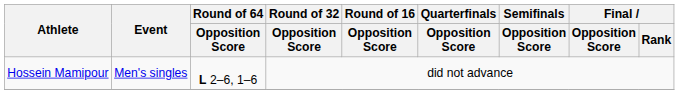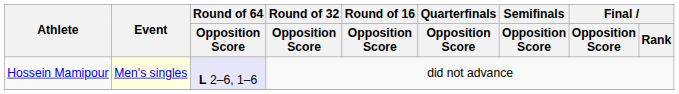(151, 73) no background -> (151, 73) lightyellow background
(228, 80) no background -> (228, 80) lavender background
